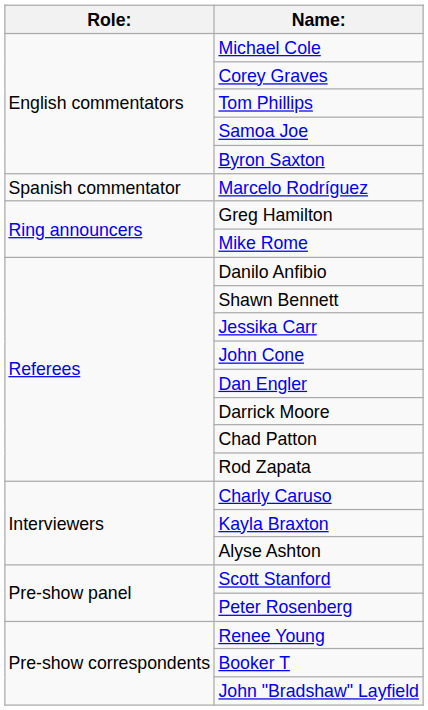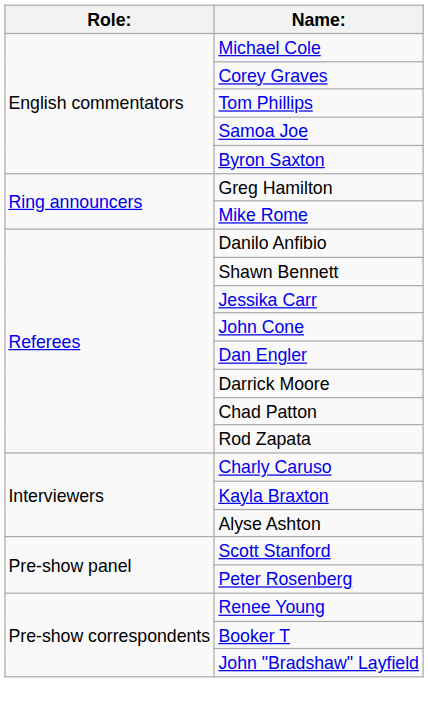- row: (293, 187)
